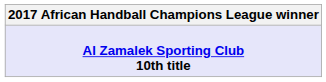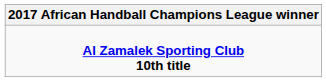(163, 58) lavender background -> (163, 58) no background
